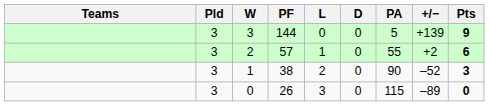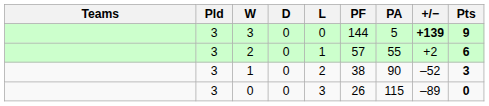columns swapped: (358, 14) <-> (286, 14)
(430, 33) normal -> (430, 33) bold
